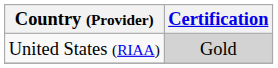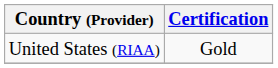(218, 48) lightgrey background -> (218, 48) no background
